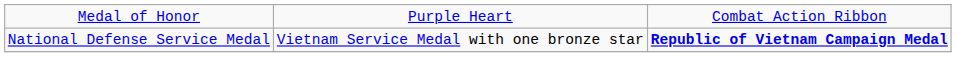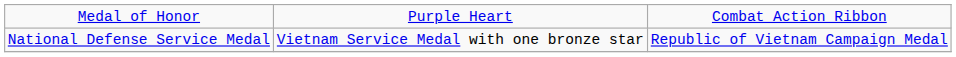(799, 40) bold -> (799, 40) normal
